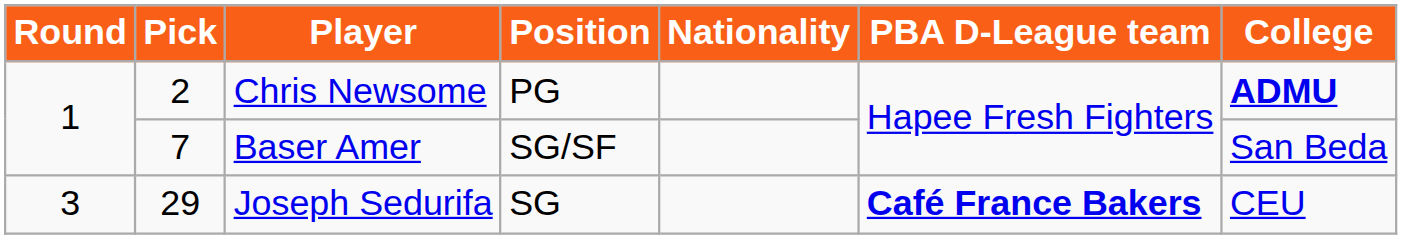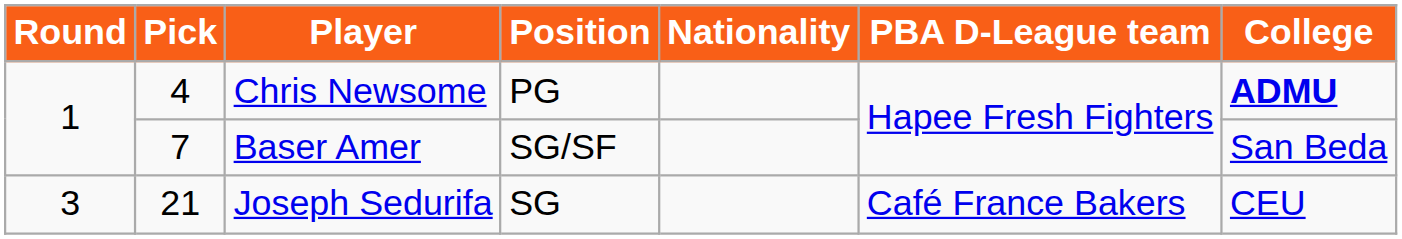(180, 89) 2 -> (180, 89) 4
(180, 203) 29 -> (180, 203) 21
(1034, 203) bold -> (1026, 203) normal
